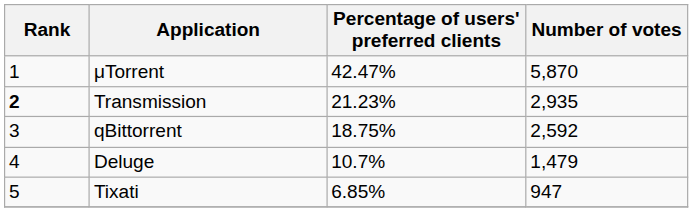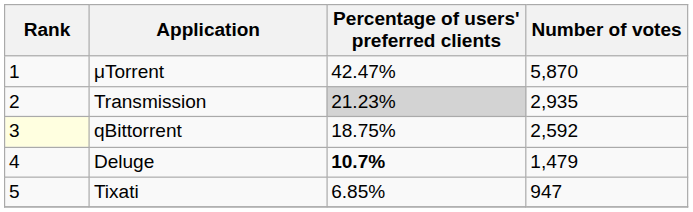(14, 101) bold -> (14, 101) normal
(363, 101) no background -> (363, 101) lightgrey background
(14, 131) no background -> (14, 131) lightyellow background
(358, 161) normal -> (358, 161) bold
